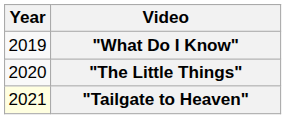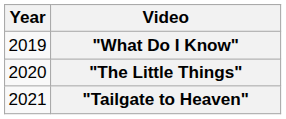(28, 99) lightyellow background -> (28, 99) no background
